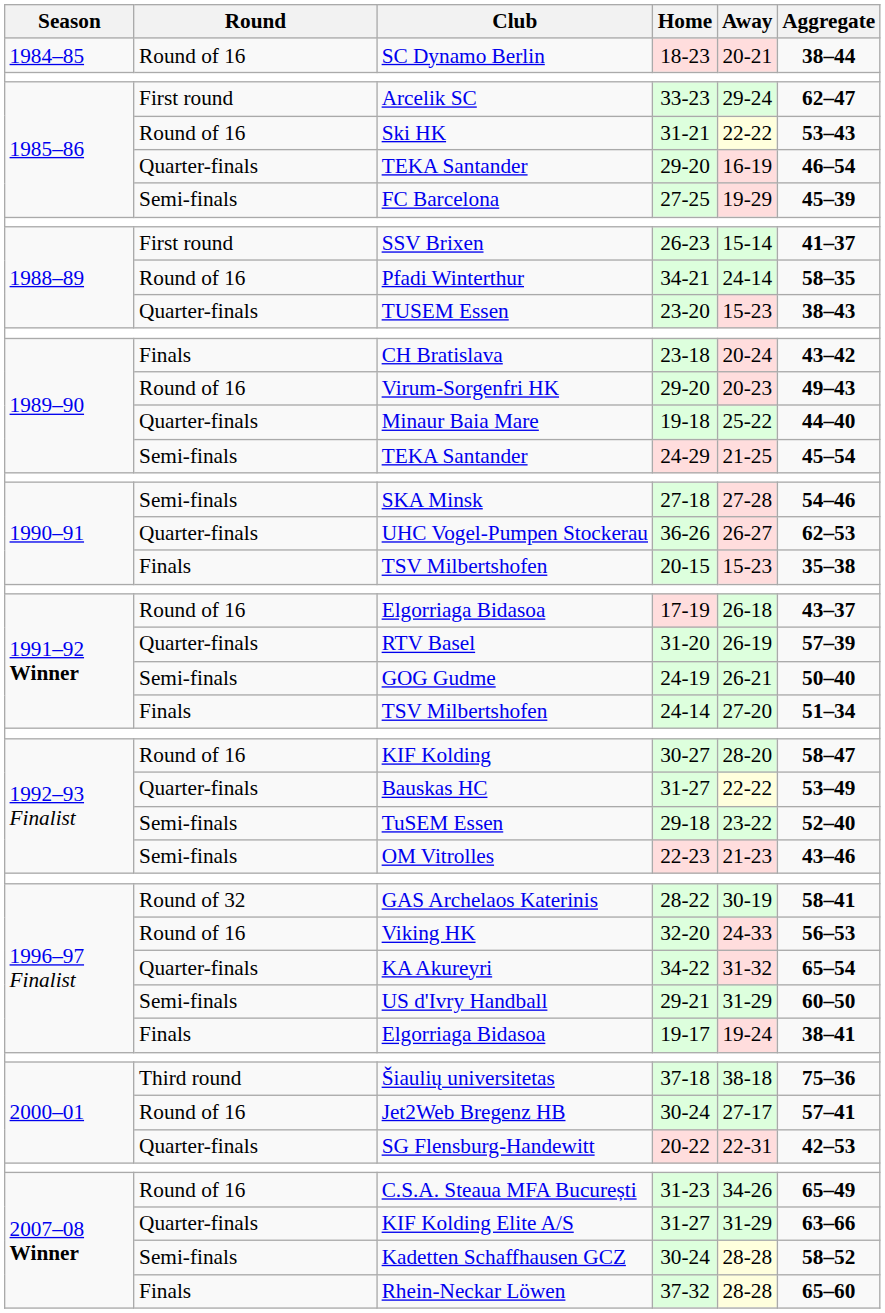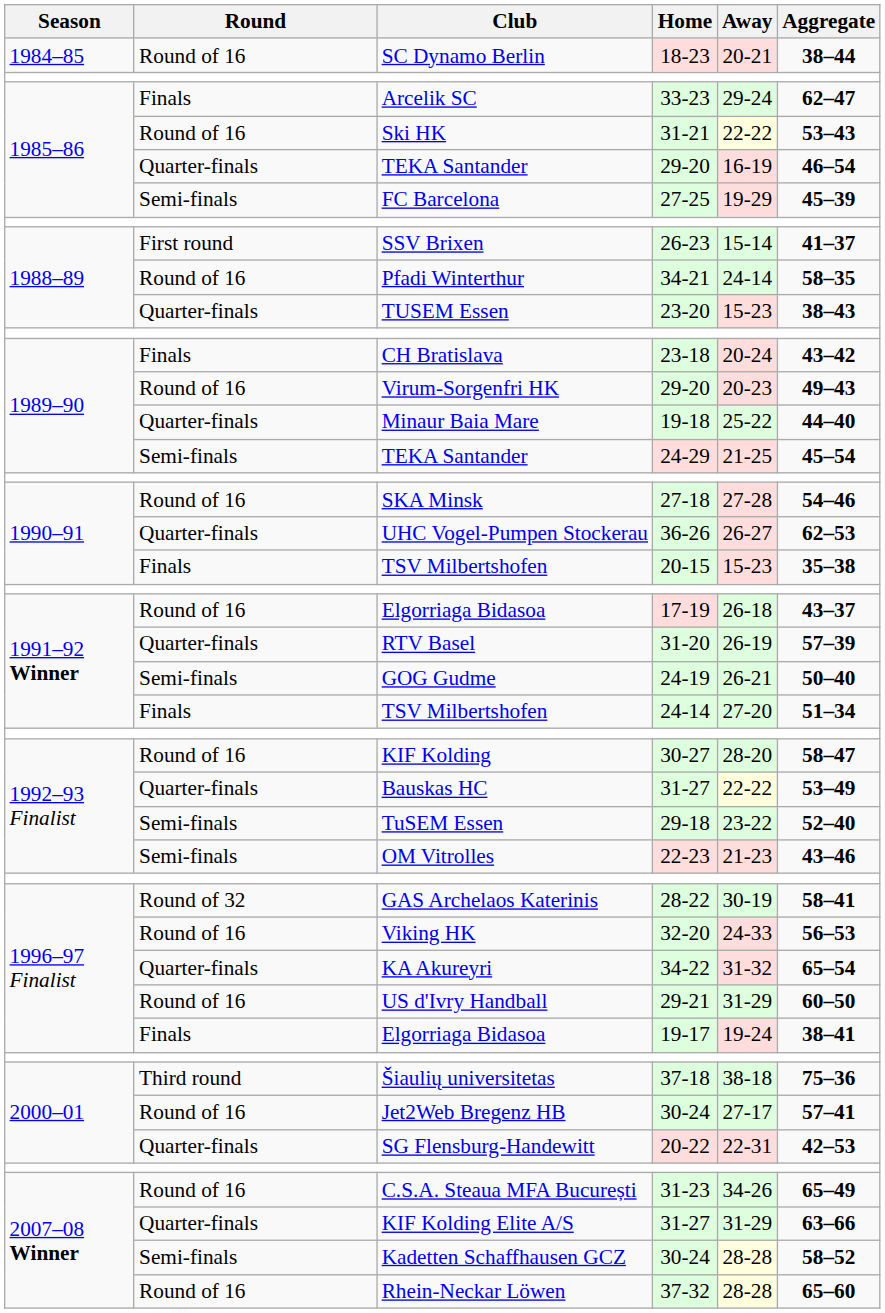(186, 98) First round -> (165, 98) Finals
(188, 499) Semi-finals -> (192, 499) Round of 16
(188, 1001) Semi-finals -> (192, 1001) Round of 16
(165, 1290) Finals -> (192, 1290) Round of 16
